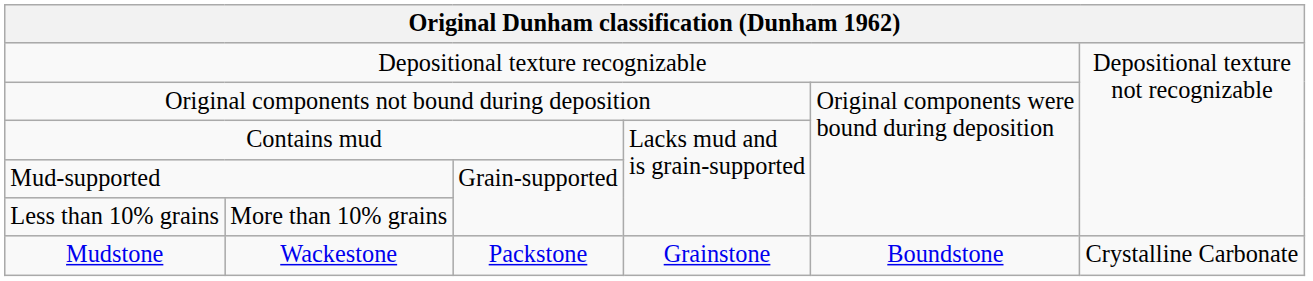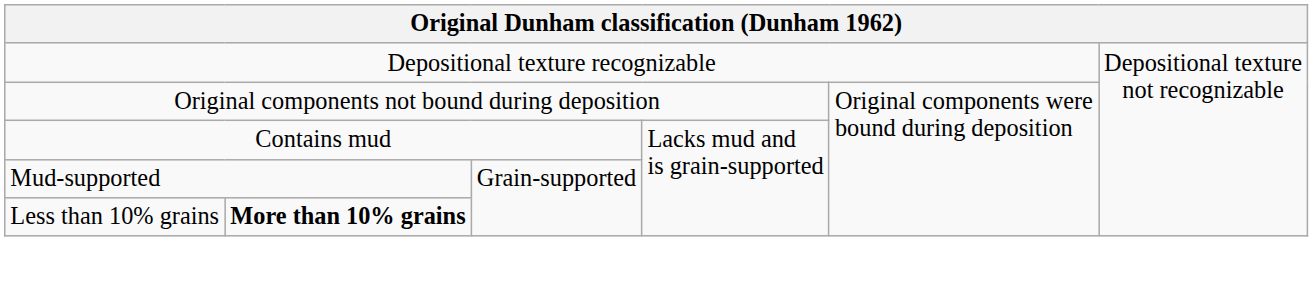(339, 216) normal -> (348, 216) bold
- row: (115, 255)
